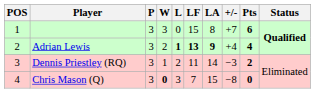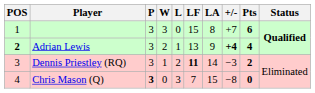(17, 46) normal -> (17, 46) bold
(178, 46) bold -> (178, 46) normal
(193, 46) bold -> (193, 46) normal
(212, 46) bold -> (212, 46) normal
(231, 46) normal -> (231, 46) bold
(193, 63) normal -> (193, 63) bold
(151, 79) normal -> (151, 79) bold
(165, 79) bold -> (165, 79) normal
